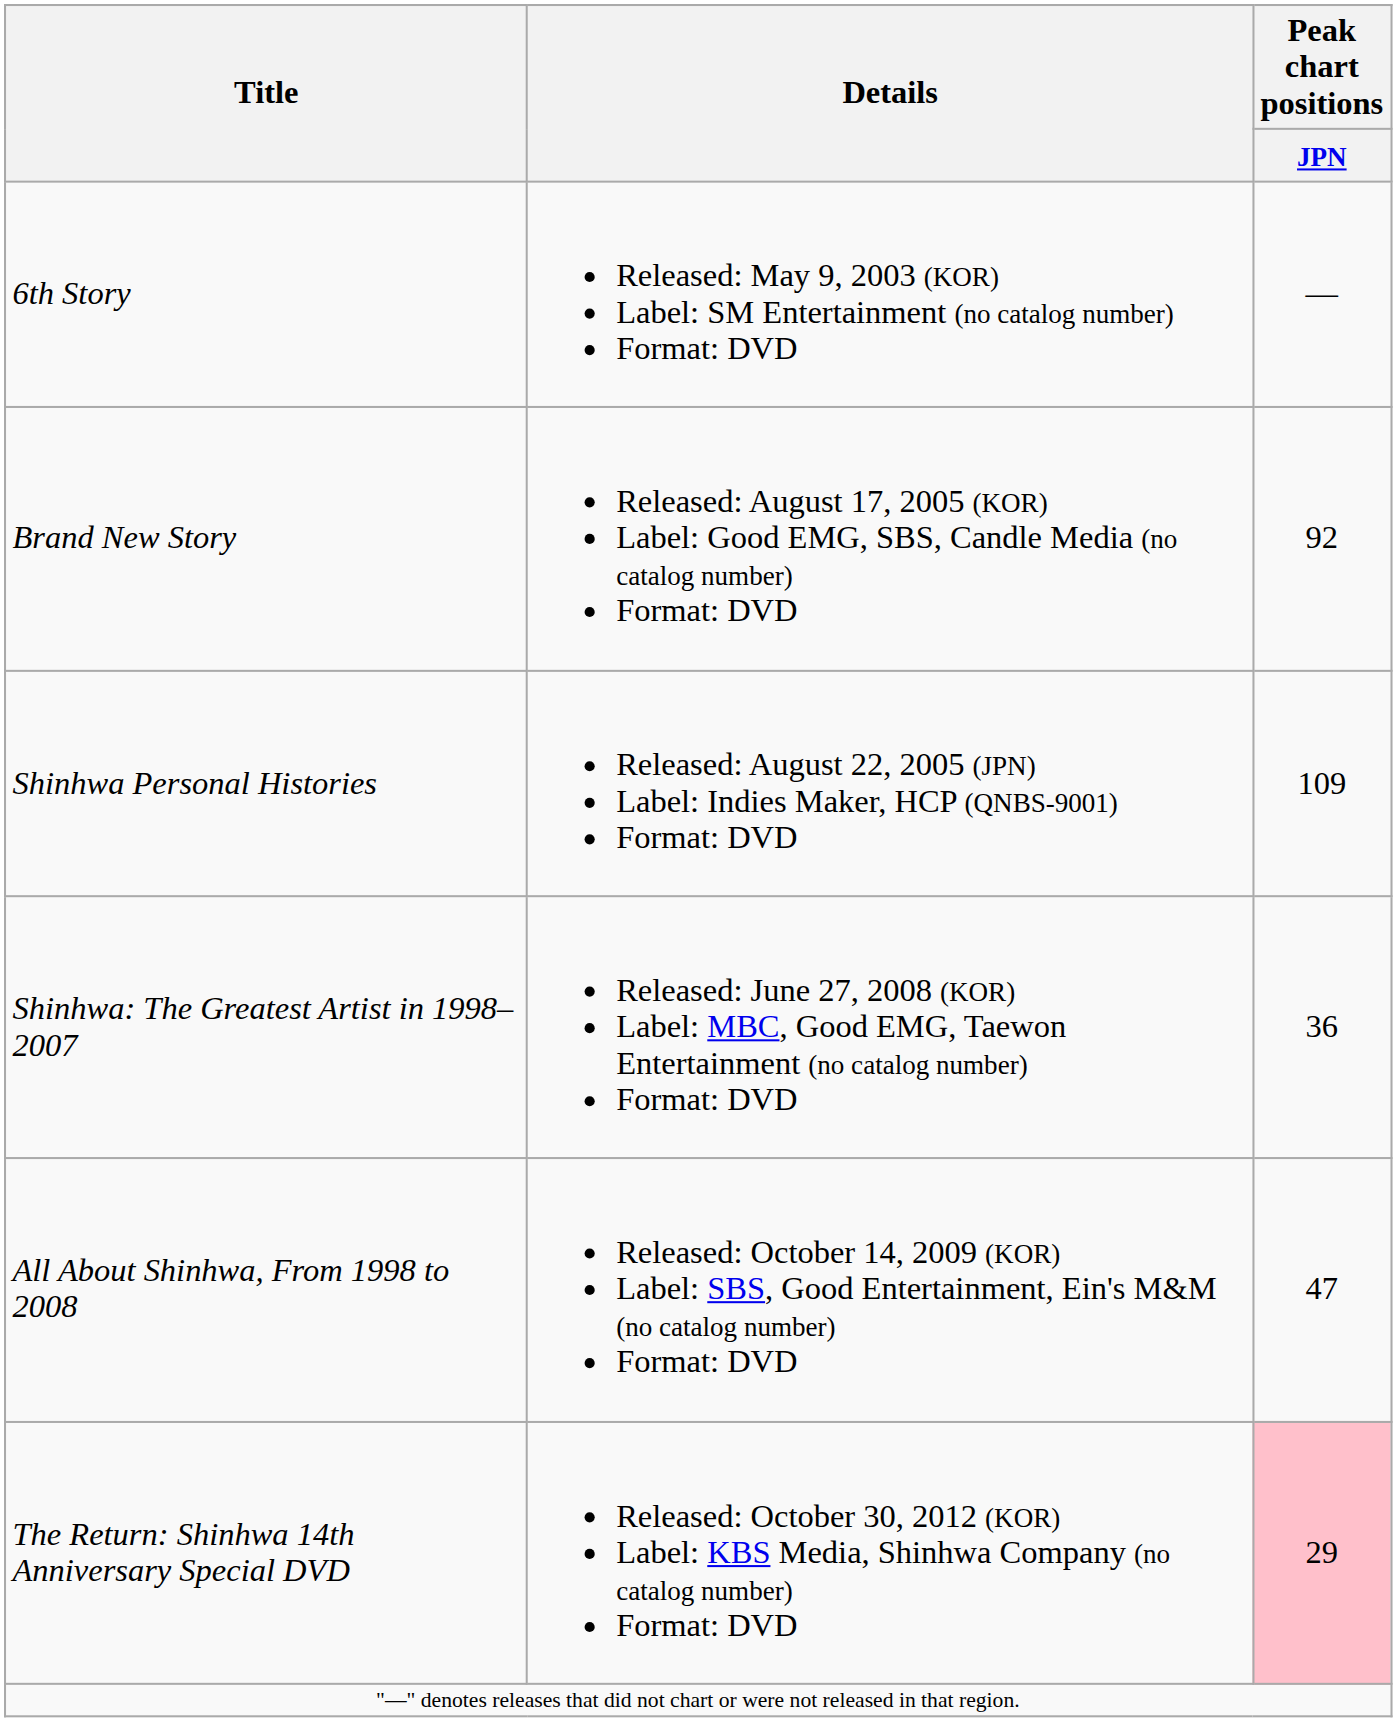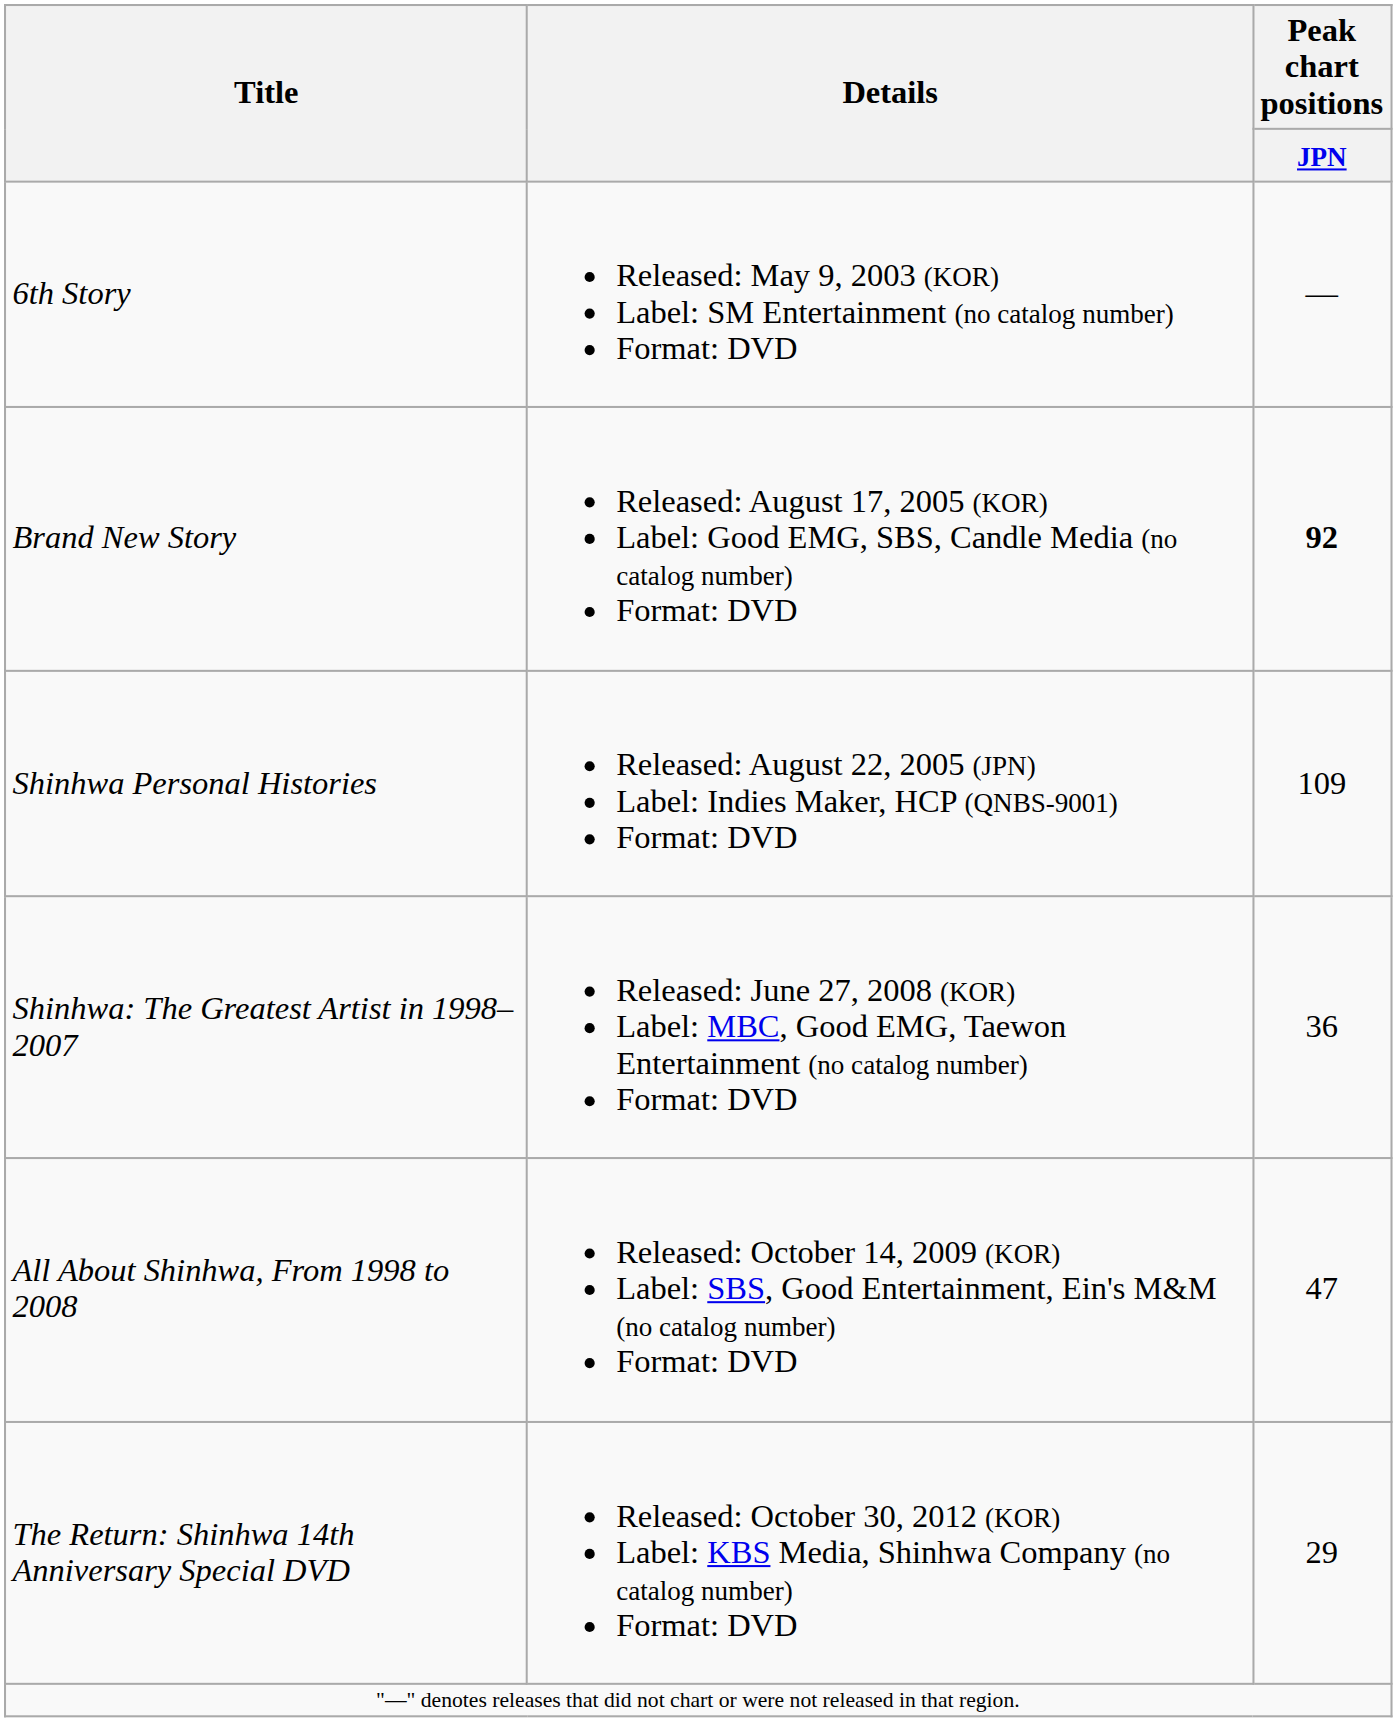(1322, 538) normal -> (1322, 538) bold
(1322, 1551) pink background -> (1322, 1551) no background
